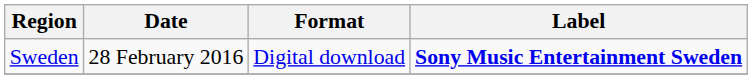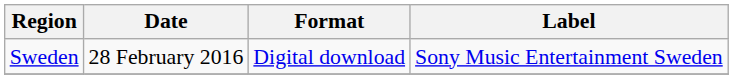(579, 56) bold -> (569, 56) normal
